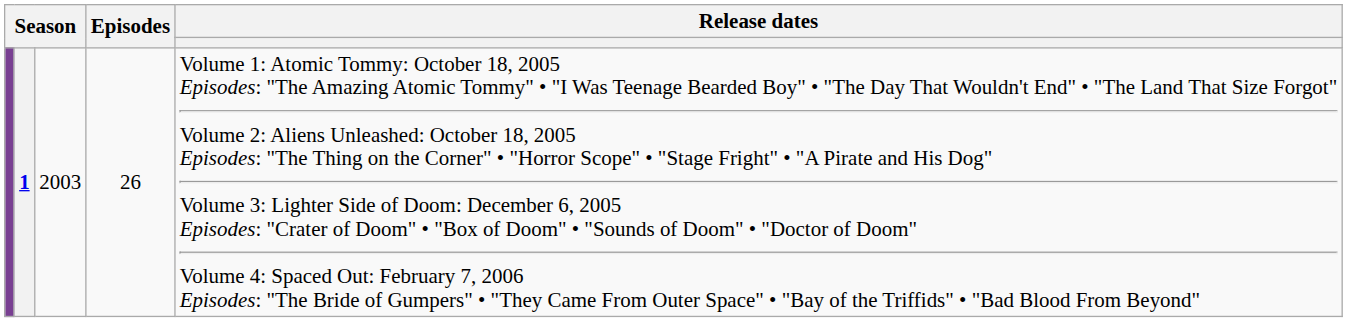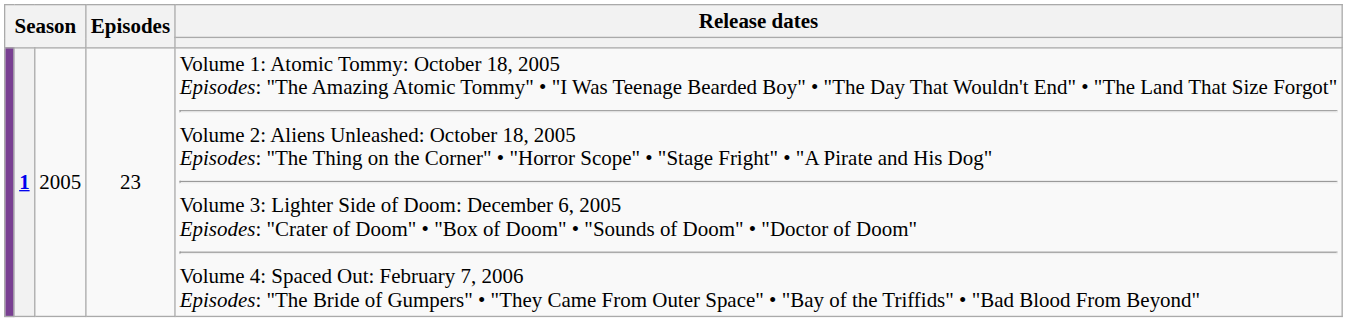(60, 181) 2003 -> (60, 181) 2005
(130, 181) 26 -> (130, 181) 23
